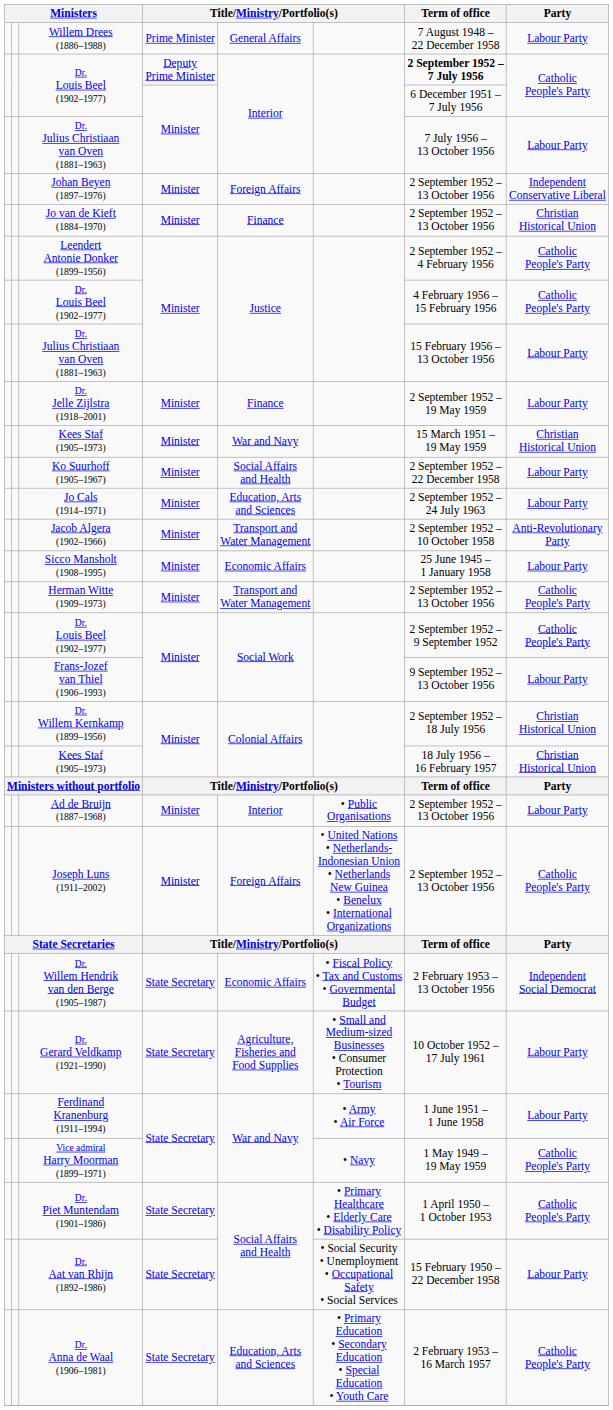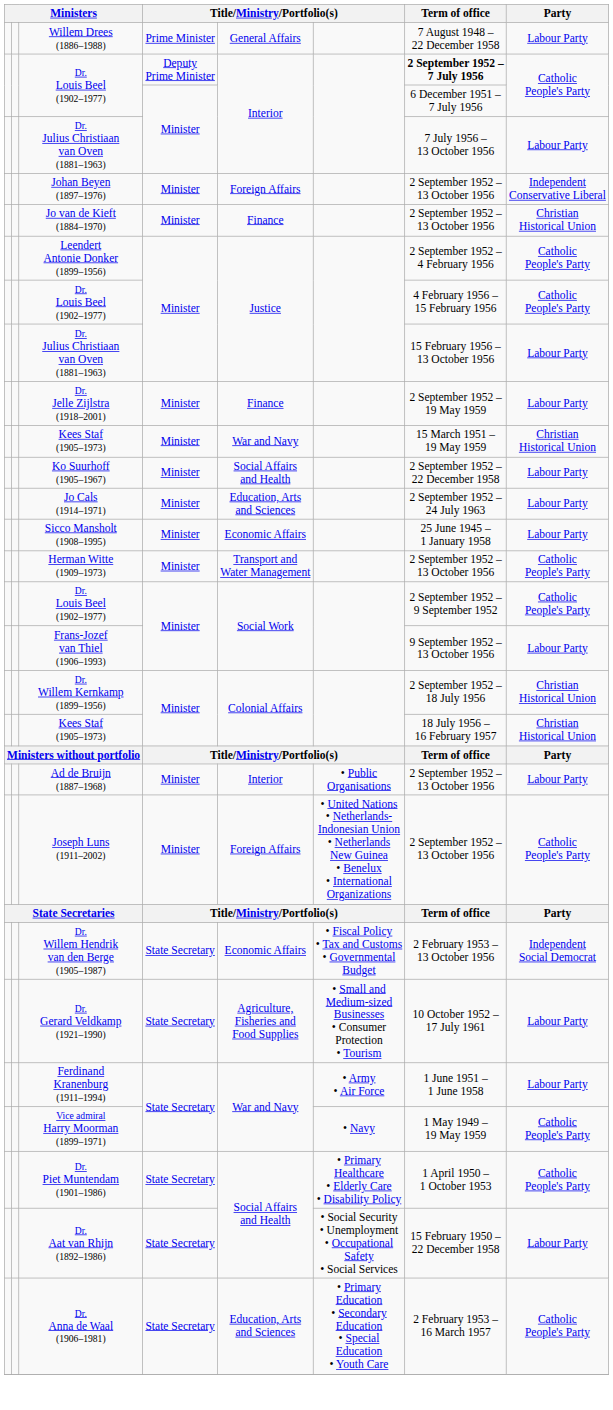- row: (81, 535)
